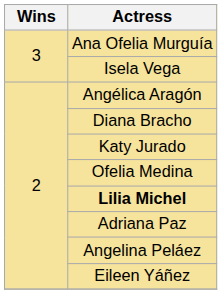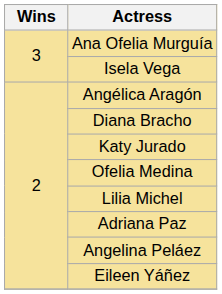(142, 198) bold -> (142, 198) normal
